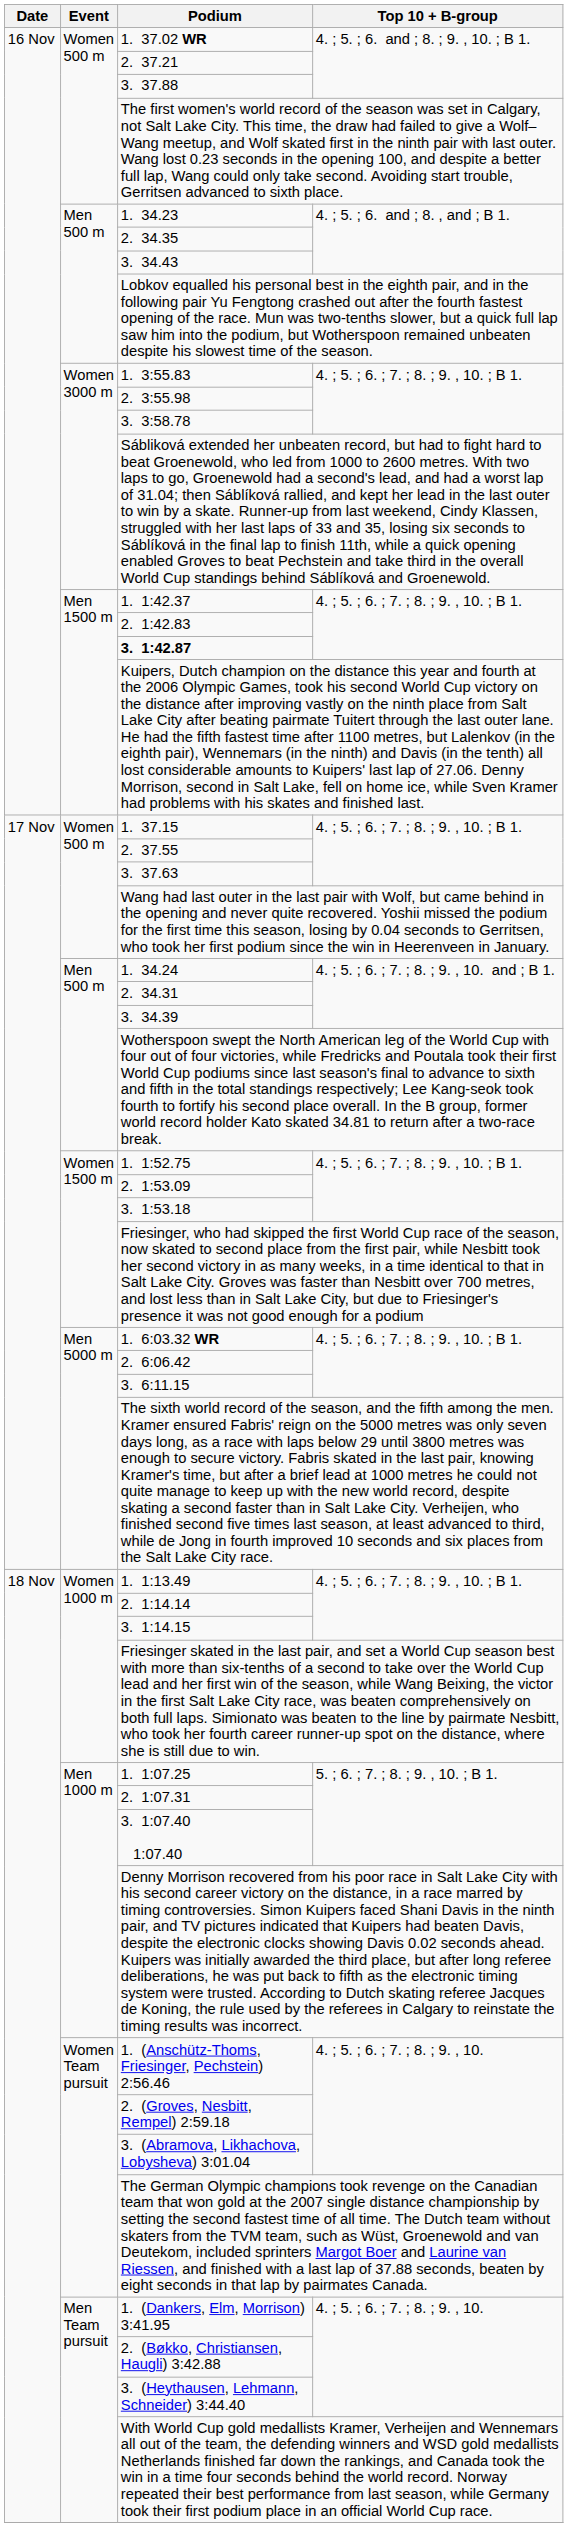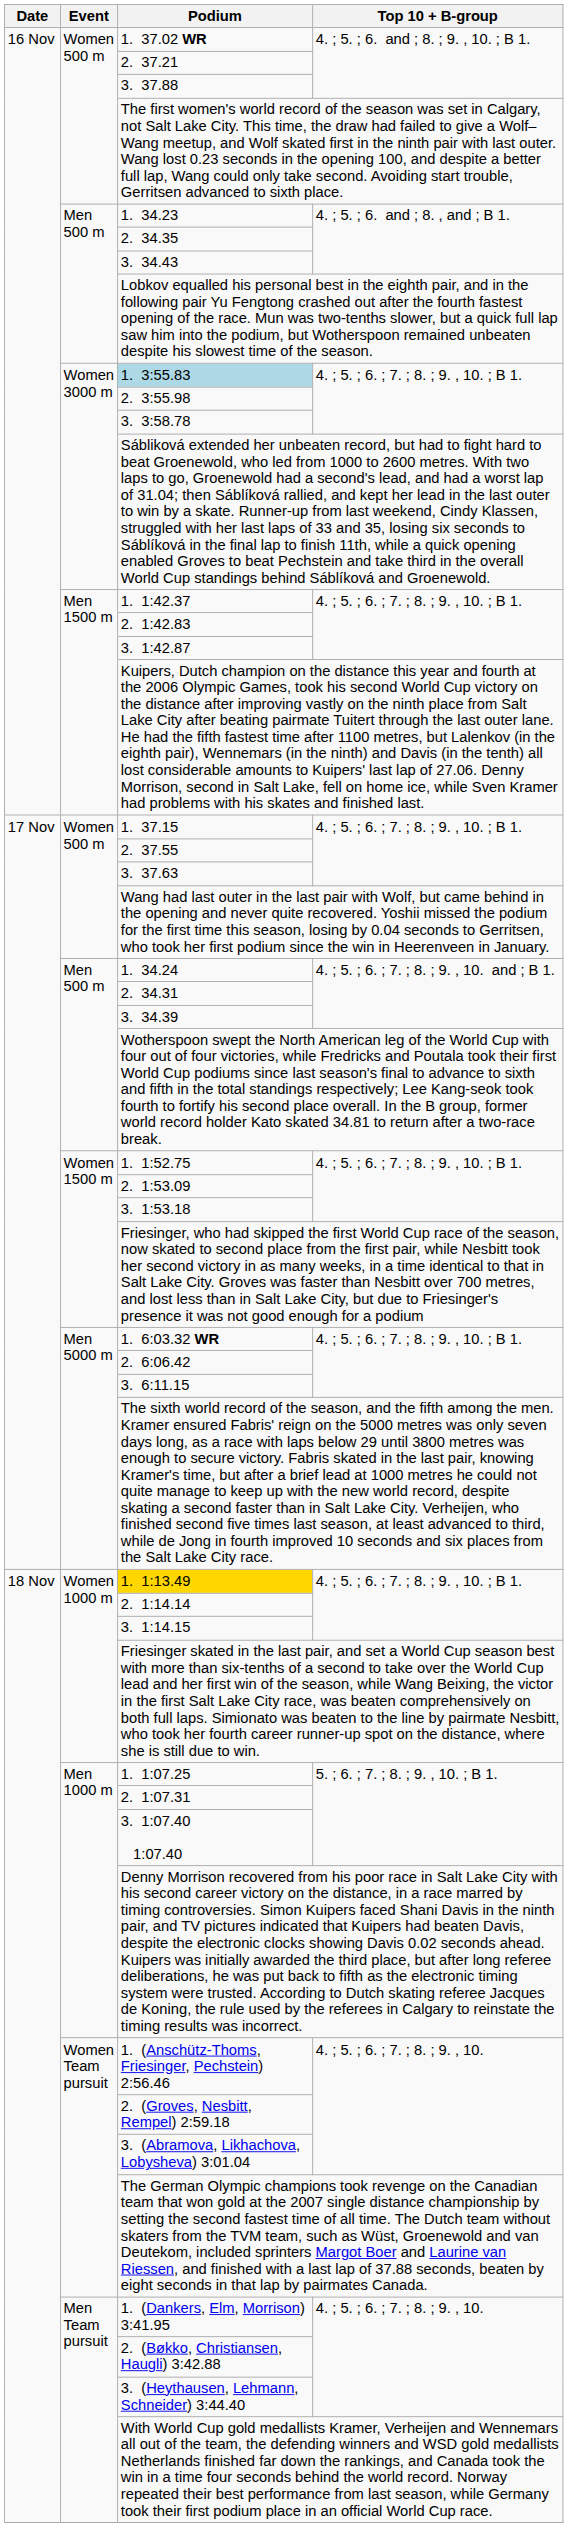(156, 375) no background -> (156, 375) lightblue background
(156, 647) bold -> (156, 647) normal
(156, 1581) no background -> (156, 1581) gold background
